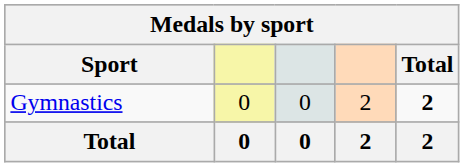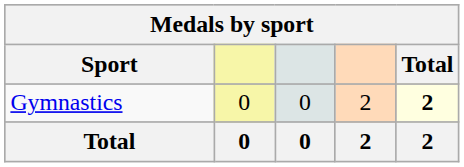(427, 102) no background -> (427, 102) lightyellow background
